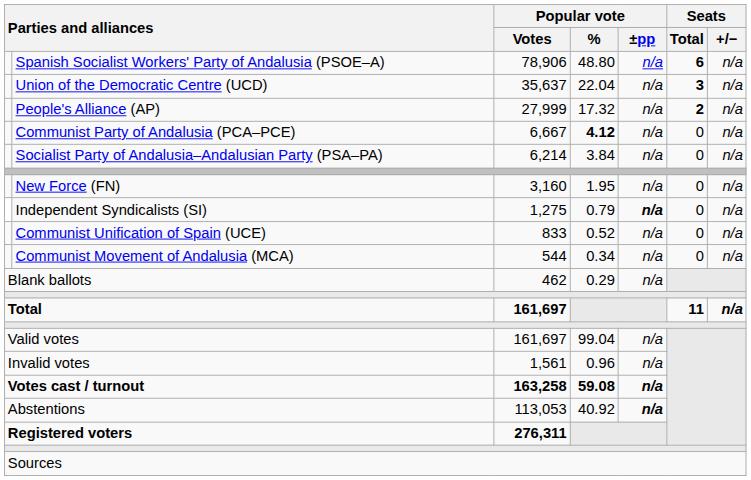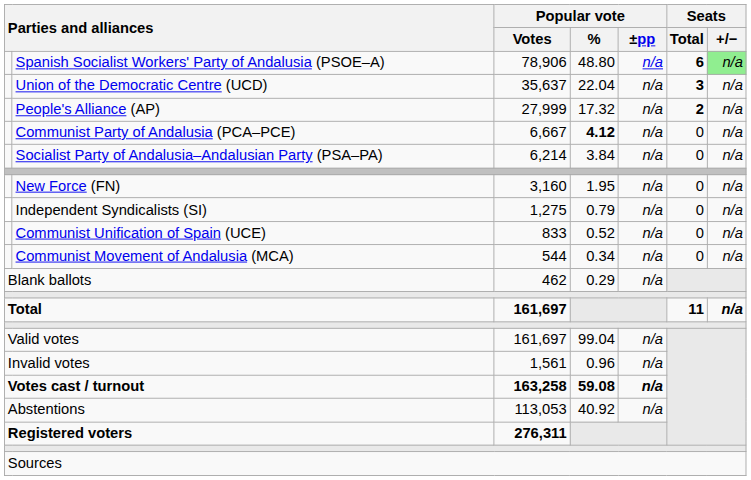(733, 62) no background -> (733, 62) lightgreen background
(652, 209) bold -> (653, 209) normal
(652, 410) bold -> (653, 410) normal
